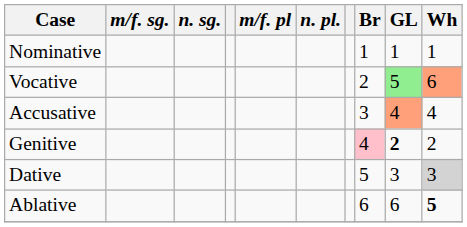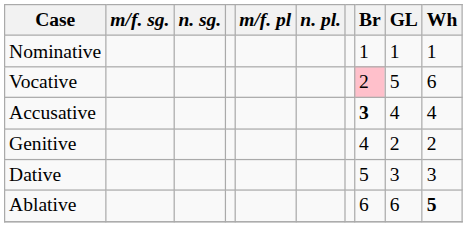(364, 81) no background -> (364, 81) pink background
(395, 81) lightgreen background -> (395, 81) no background
(432, 81) lightsalmon background -> (432, 81) no background
(364, 112) normal -> (364, 112) bold
(395, 112) lightsalmon background -> (395, 112) no background
(364, 143) pink background -> (364, 143) no background
(395, 143) bold -> (395, 143) normal
(432, 174) lightgrey background -> (432, 174) no background
